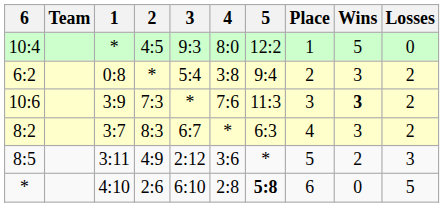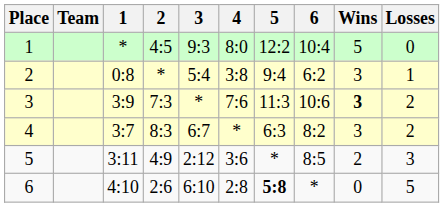columns swapped: (310, 18) <-> (24, 18)
(410, 74) 2 -> (410, 74) 1
